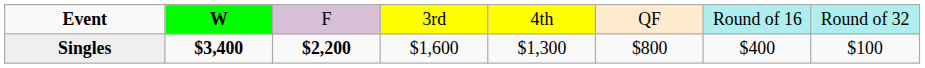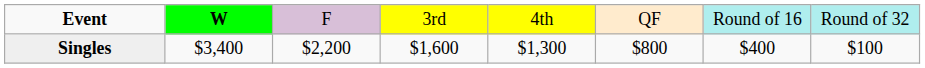(219, 48) bold -> (219, 48) normal
(327, 48) bold -> (327, 48) normal
